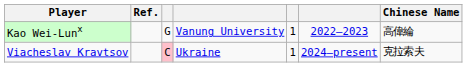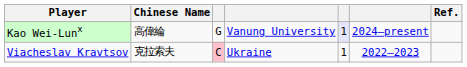columns swapped: (421, 13) <-> (146, 13)
(293, 32) no background -> (344, 32) lavender background
(339, 32) 2022–2023 -> (390, 32) 2024–present
(339, 52) 2024–present -> (390, 52) 2022–2023
